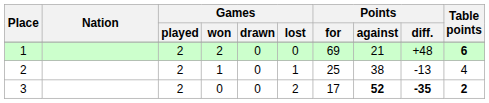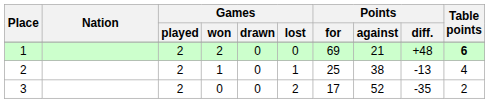(377, 88) bold -> (377, 88) normal
(422, 88) bold -> (422, 88) normal
(464, 88) bold -> (464, 88) normal
